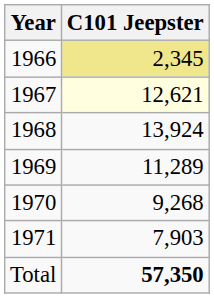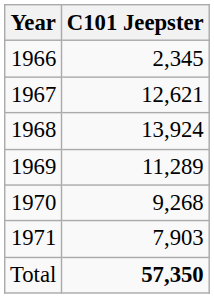(178, 58) khaki background -> (178, 58) no background
(172, 94) lightyellow background -> (172, 94) no background
